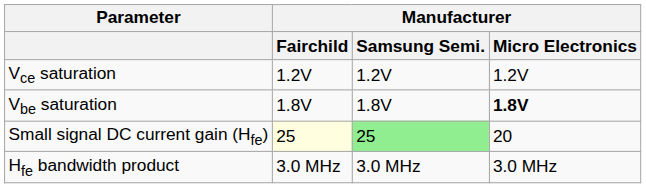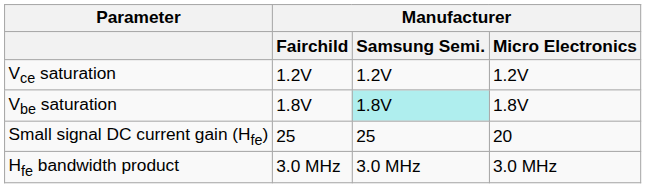(374, 105) no background -> (374, 105) paleturquoise background
(511, 105) bold -> (511, 105) normal
(286, 136) lightyellow background -> (286, 136) no background
(366, 136) lightgreen background -> (366, 136) no background
